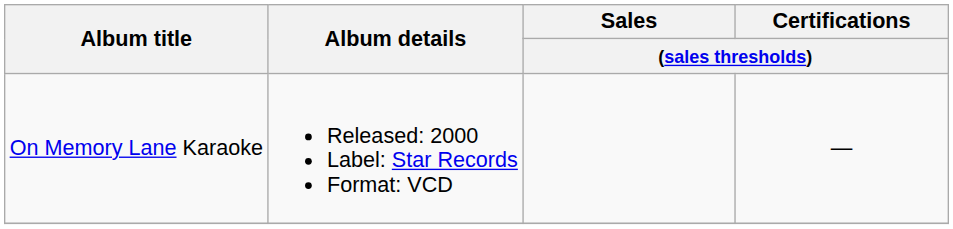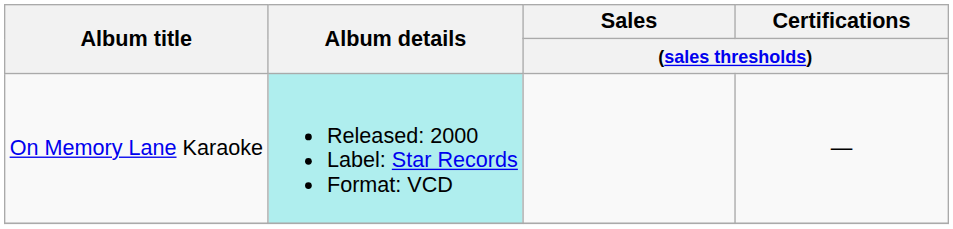(395, 161) no background -> (395, 161) paleturquoise background
